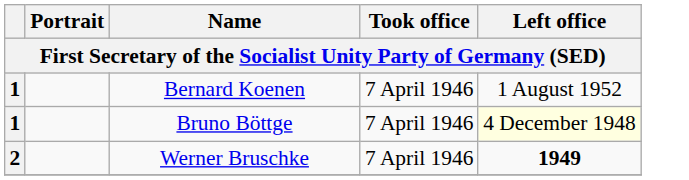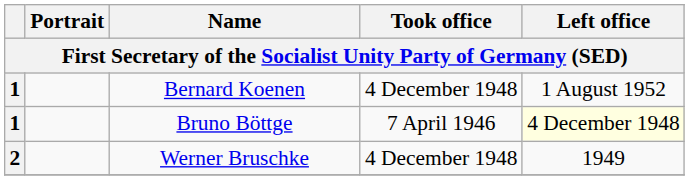(419, 89) 7 April 1946 -> (441, 89) 4 December 1948
(419, 157) 7 April 1946 -> (441, 157) 4 December 1948
(559, 157) bold -> (603, 157) normal
